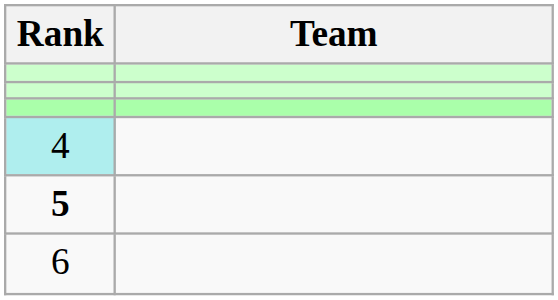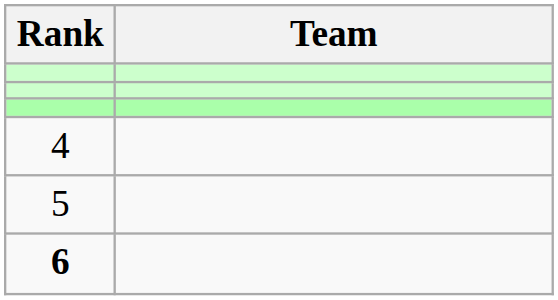(60, 144) paleturquoise background -> (60, 144) no background
(60, 203) bold -> (60, 203) normal
(60, 262) normal -> (60, 262) bold
